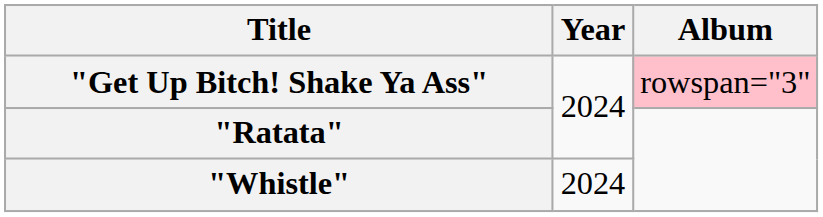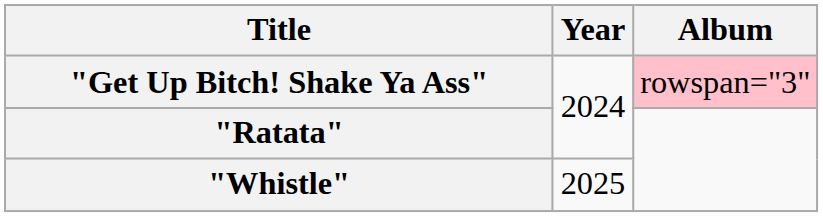(593, 183) 2024 -> (593, 183) 2025
